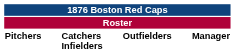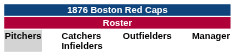(23, 36) no background -> (23, 36) lightgrey background
